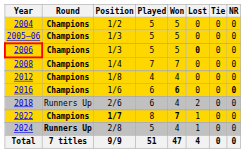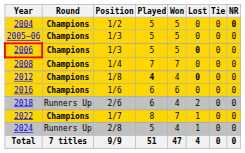(234, 24) normal -> (234, 24) bold
(152, 77) normal -> (152, 77) bold
(198, 77) normal -> (198, 77) bold
(177, 90) bold -> (177, 90) normal
(234, 90) bold -> (234, 90) normal
(115, 116) bold -> (115, 116) normal
(177, 116) bold -> (177, 116) normal
(68, 129) bold -> (68, 129) normal
